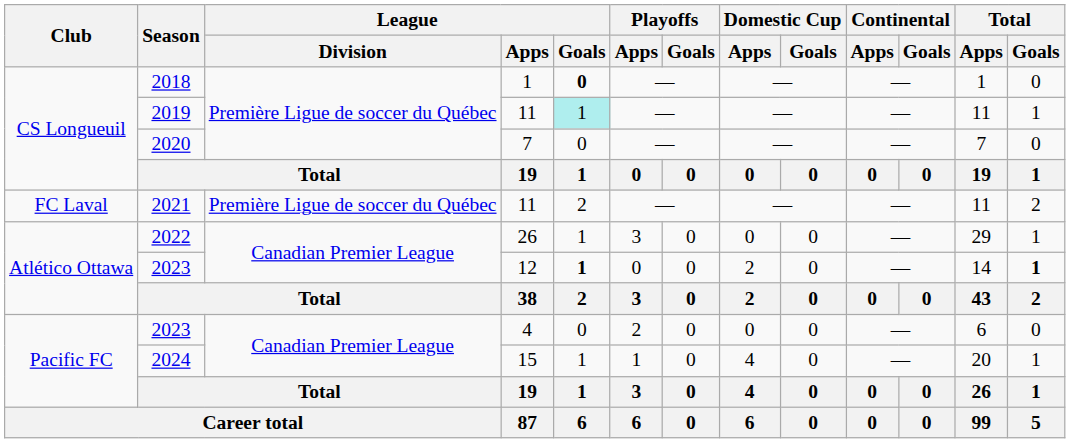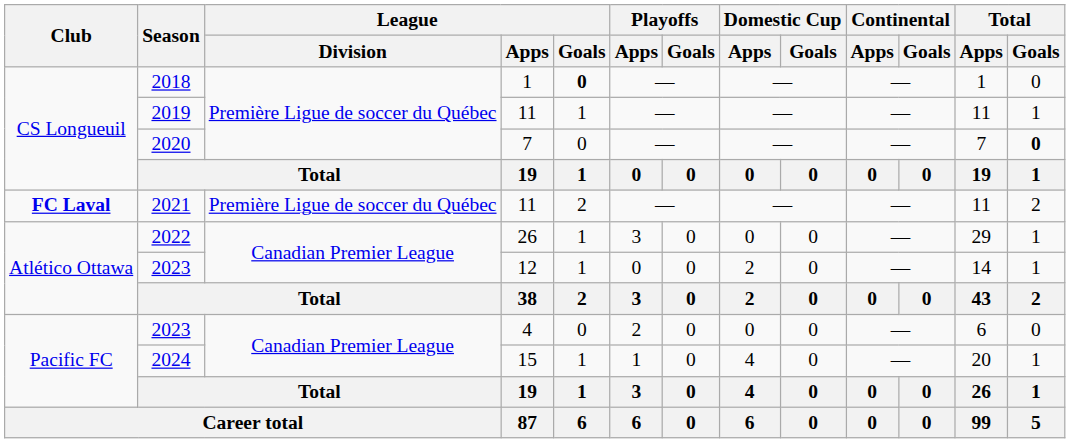(582, 112) paleturquoise background -> (582, 112) no background
(1036, 143) normal -> (1036, 143) bold
(71, 205) normal -> (71, 205) bold
(582, 267) bold -> (582, 267) normal
(1036, 267) bold -> (1036, 267) normal
